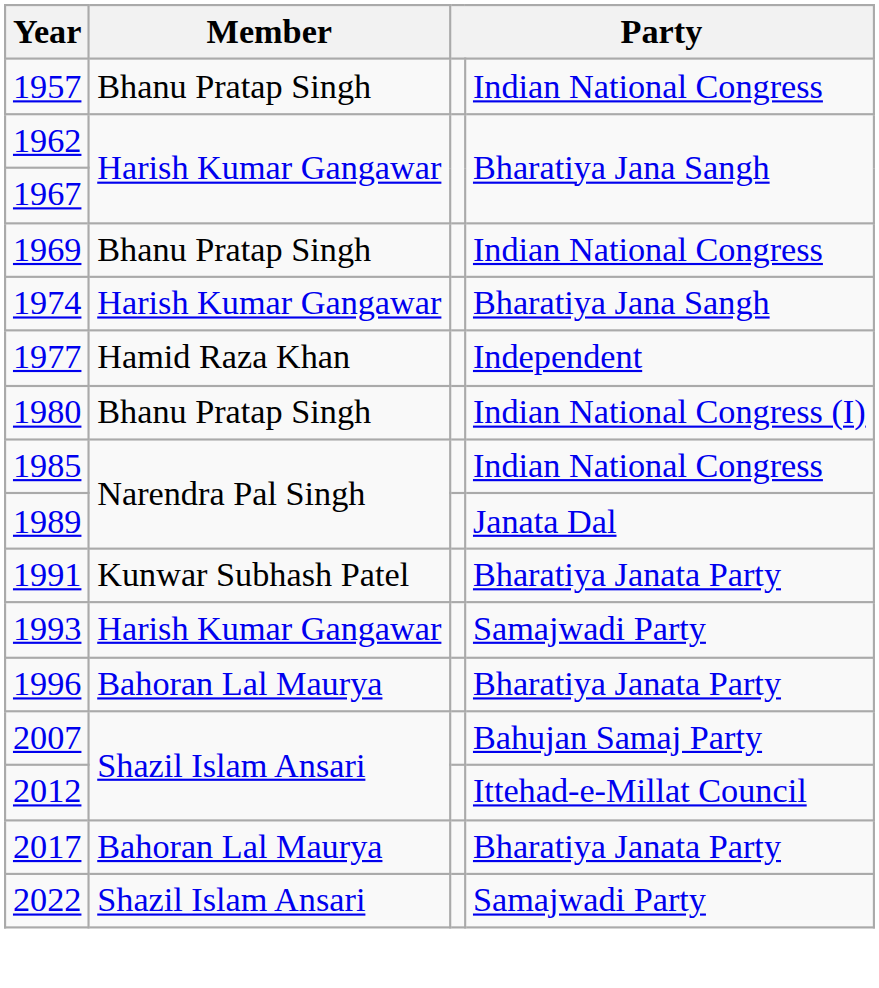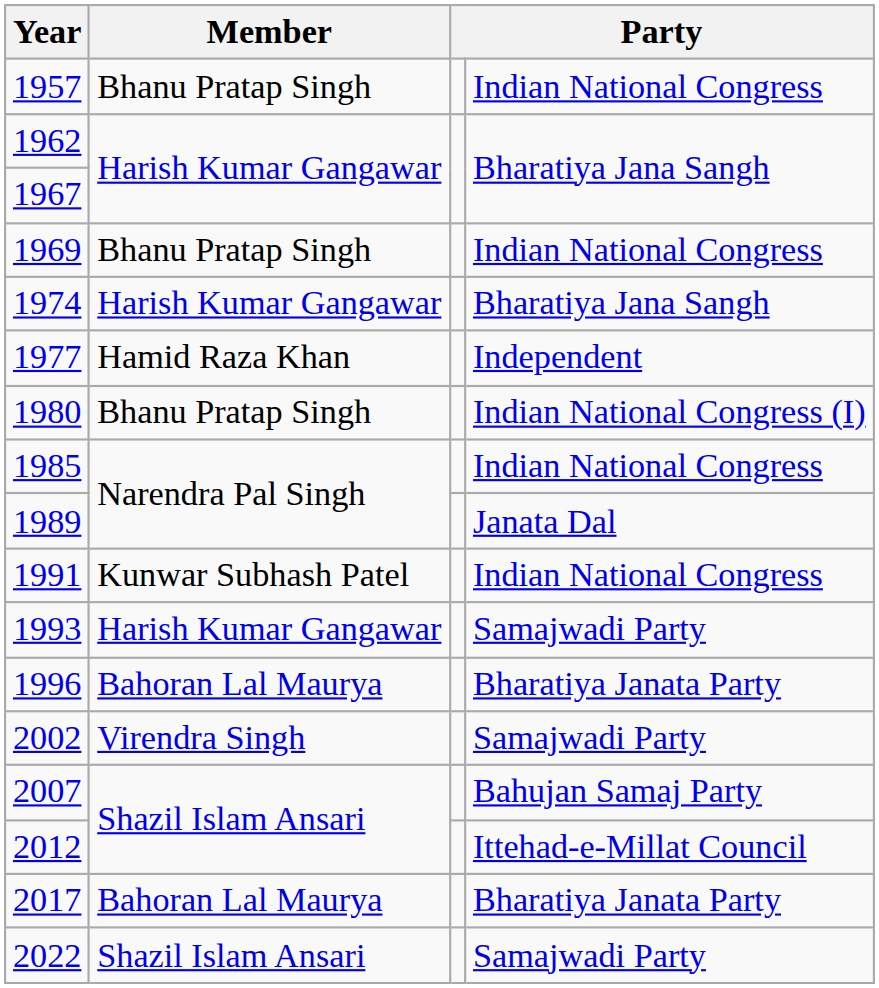(627, 574) Bharatiya Janata Party -> (648, 574) Indian National Congress
+ row: (47, 737)
